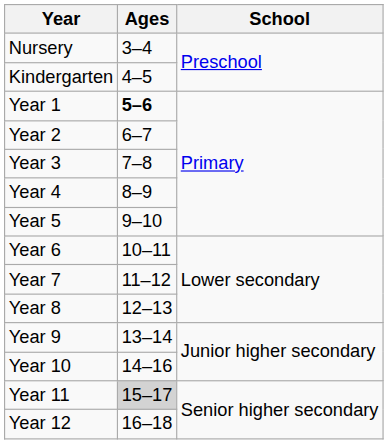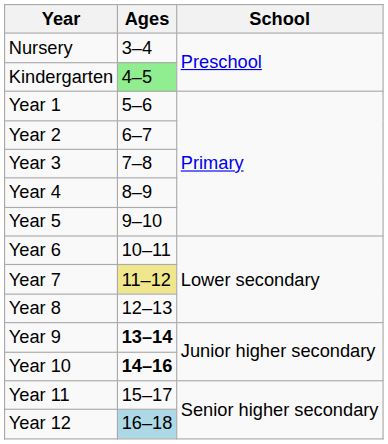(137, 76) no background -> (137, 76) lightgreen background
(137, 105) bold -> (137, 105) normal
(146, 279) no background -> (146, 279) khaki background
(147, 337) normal -> (147, 337) bold
(147, 366) normal -> (147, 366) bold
(147, 395) lightgrey background -> (147, 395) no background
(147, 423) no background -> (147, 423) lightblue background
